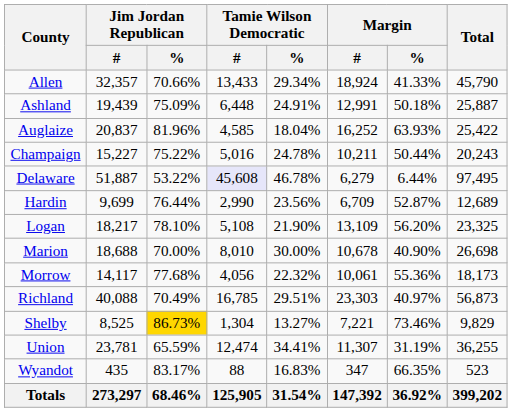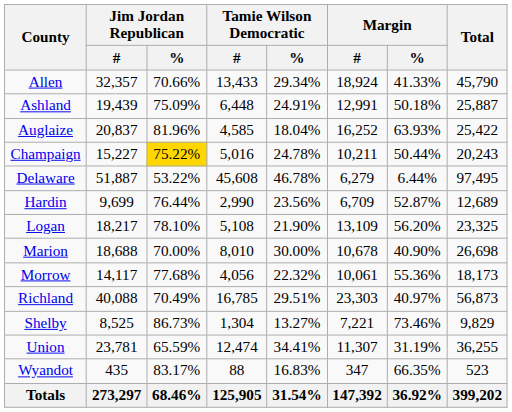(177, 154) no background -> (177, 154) gold background
(237, 178) lavender background -> (237, 178) no background
(177, 322) gold background -> (177, 322) no background
